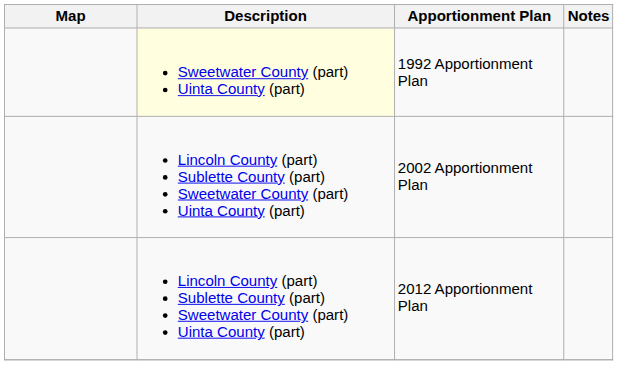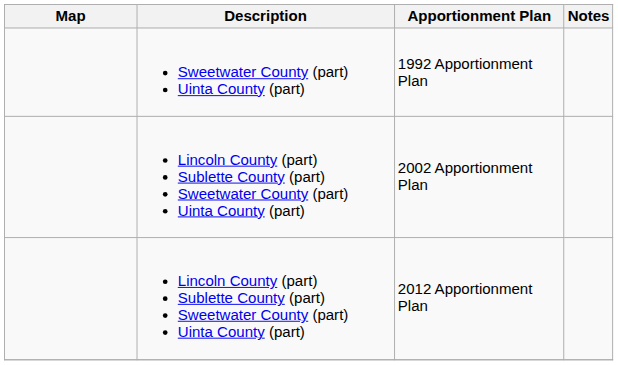(266, 81) lightyellow background -> (266, 81) no background
